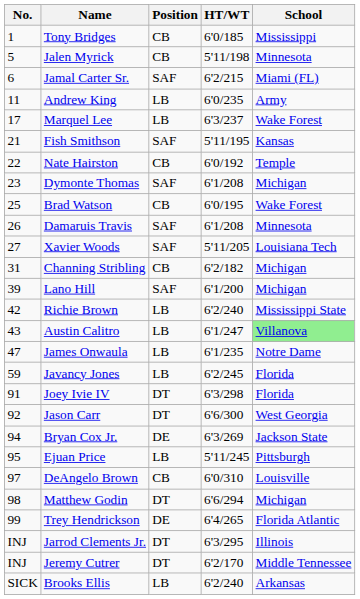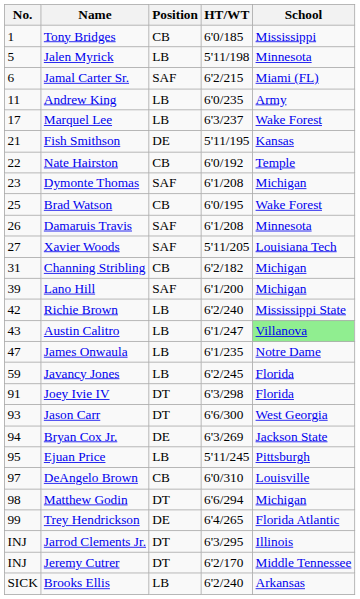(161, 57) CB -> (161, 57) LB
(164, 141) SAF -> (161, 141) DE
(14, 415) 92 -> (14, 415) 93
